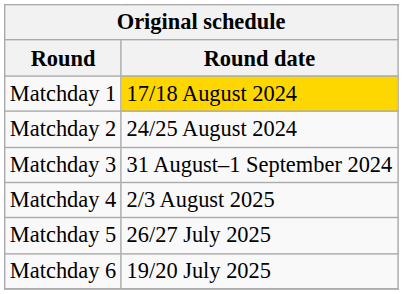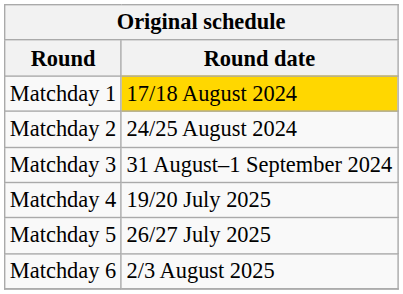(201, 199) 2/3 August 2025 -> (199, 199) 19/20 July 2025
(199, 270) 19/20 July 2025 -> (201, 270) 2/3 August 2025
